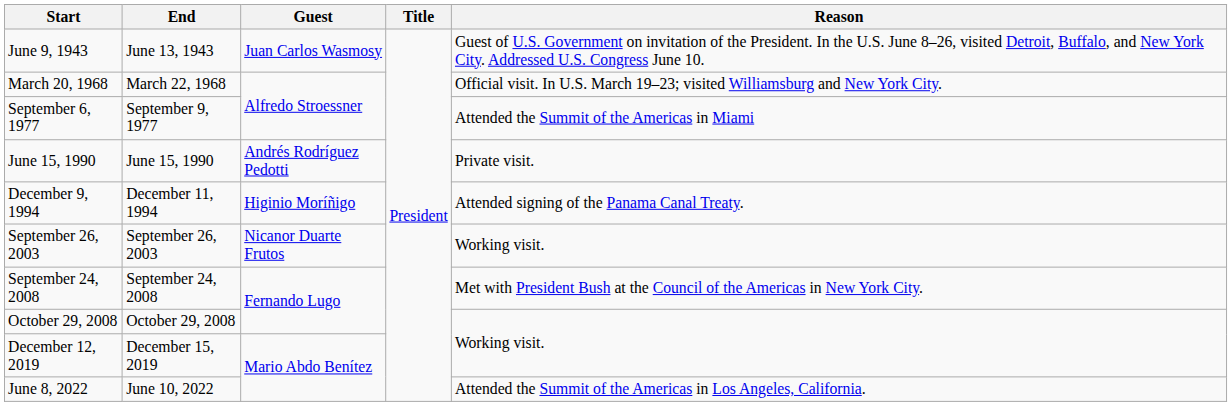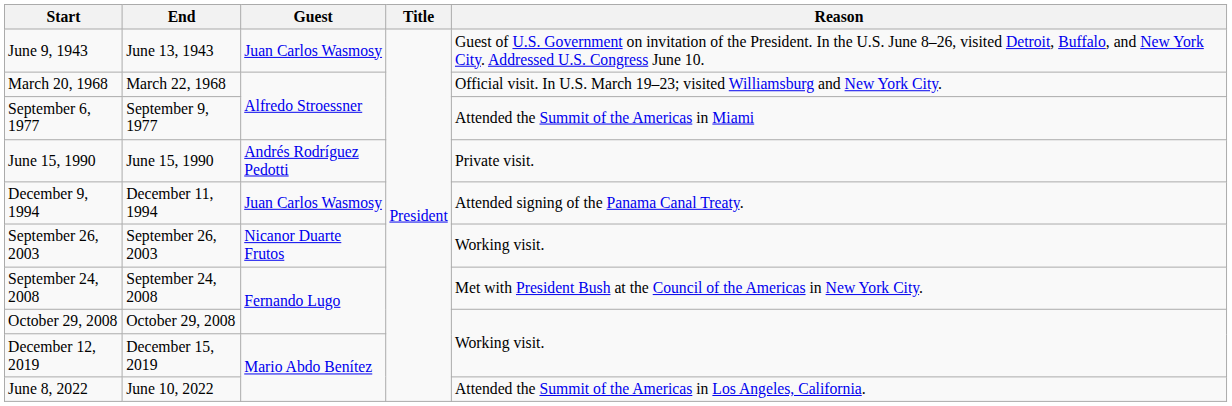(300, 203) Higinio Moríñigo -> (313, 203) Juan Carlos Wasmosy
